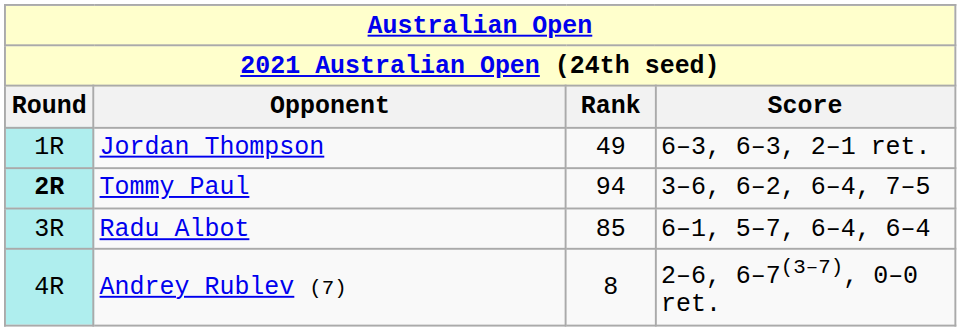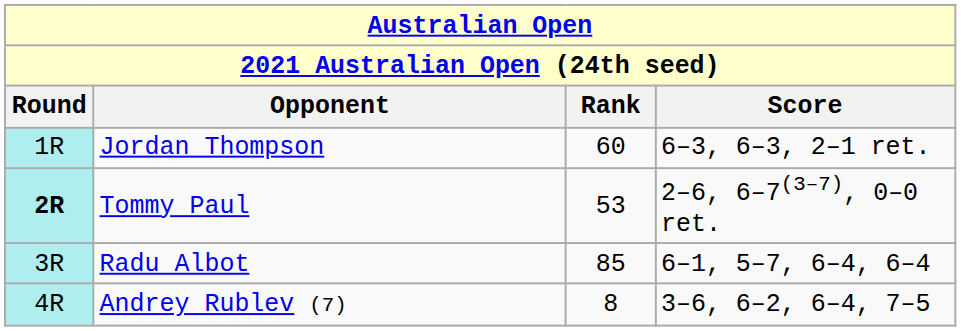(611, 147) 49 -> (611, 147) 60
(611, 188) 94 -> (611, 206) 53
(796, 188) 3–6, 6–2, 6–4, 7–5 -> (790, 206) 2–6, 6–7(3–7), 0–0 ret.
(790, 287) 2–6, 6–7(3–7), 0–0 ret. -> (796, 305) 3–6, 6–2, 6–4, 7–5
